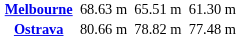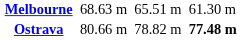(212, 29) normal -> (213, 29) bold
